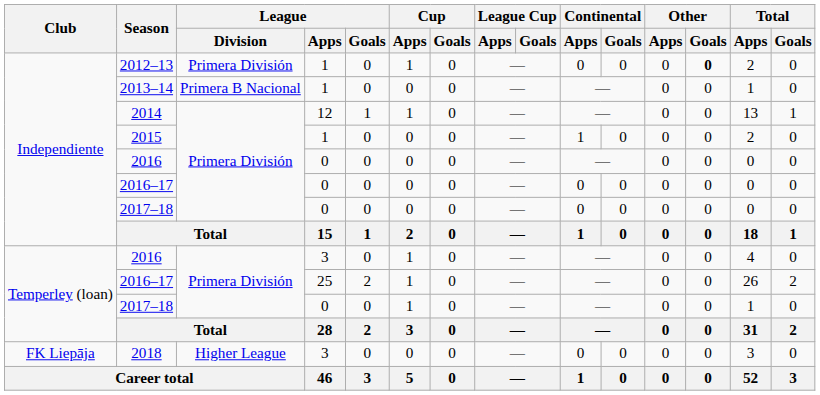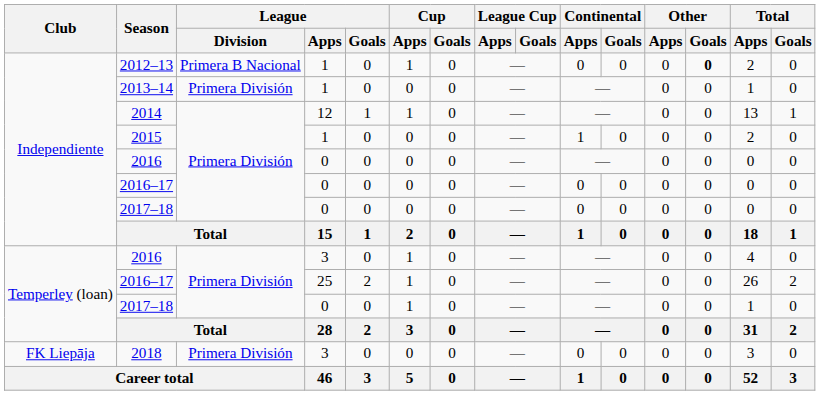(240, 64) Primera División -> (240, 64) Primera B Nacional
(240, 88) Primera B Nacional -> (240, 88) Primera División
(240, 354) Higher League -> (240, 354) Primera División
